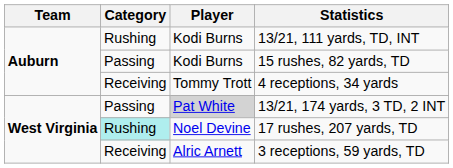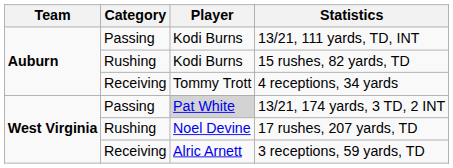(130, 38) Rushing -> (129, 38) Passing
(129, 61) Passing -> (130, 61) Rushing
(130, 128) paleturquoise background -> (130, 128) no background
